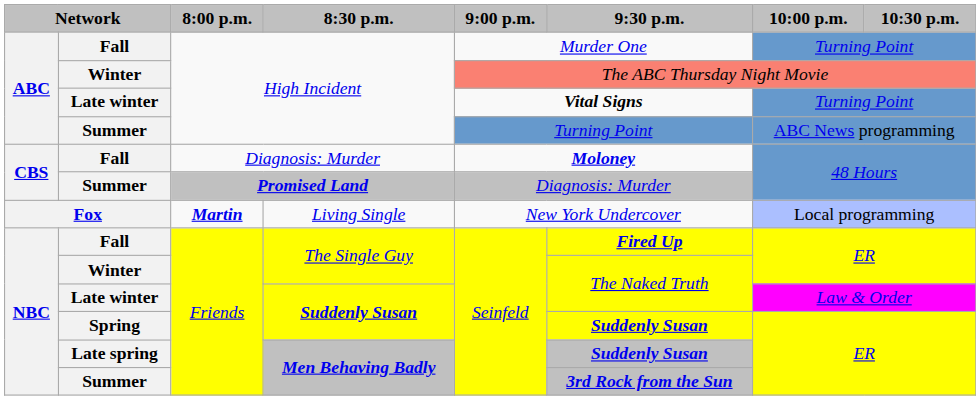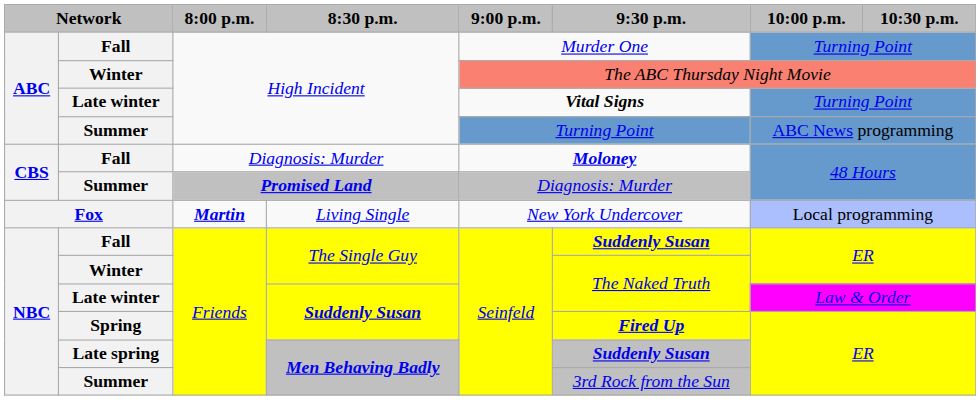(649, 241) Fired Up -> (651, 241) Suddenly Susan
(649, 325) Suddenly Susan -> (651, 325) Fired Up
(649, 381) bold -> (651, 381) normal
